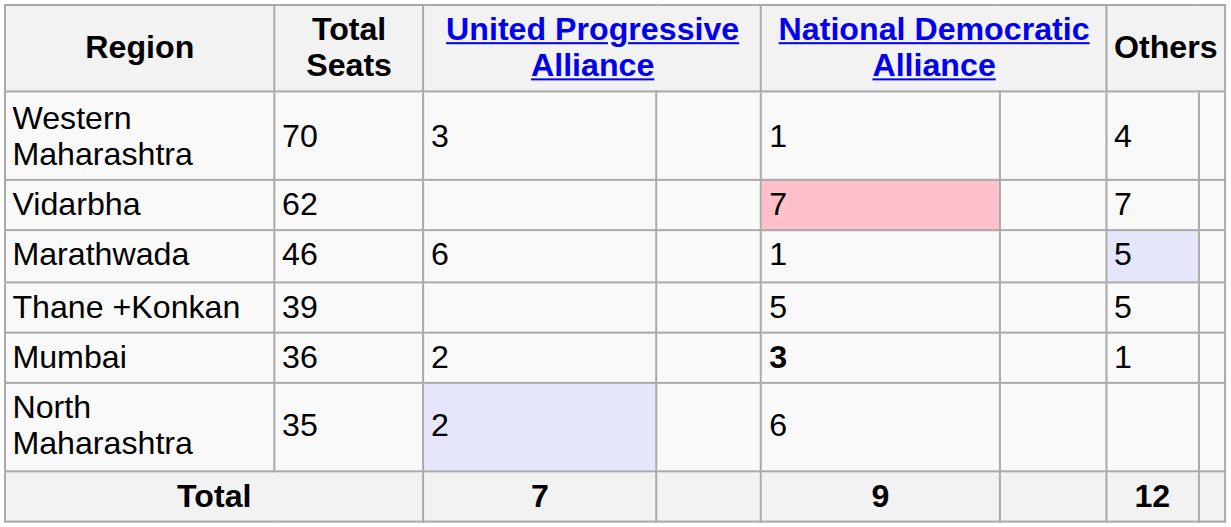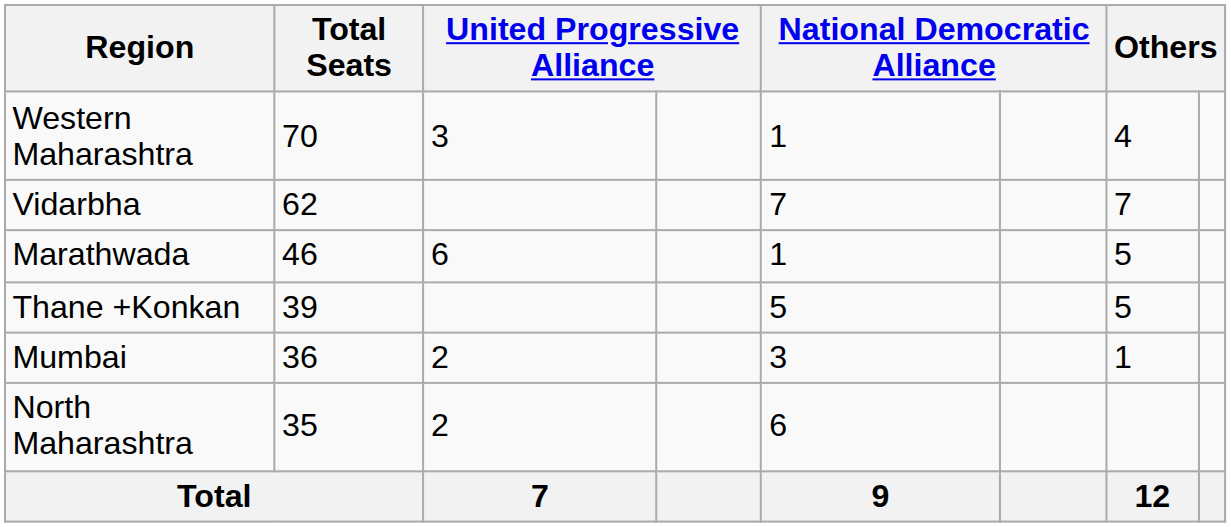(778, 204) pink background -> (778, 204) no background
(1123, 255) lavender background -> (1123, 255) no background
(778, 357) bold -> (778, 357) normal
(440, 426) lavender background -> (440, 426) no background
